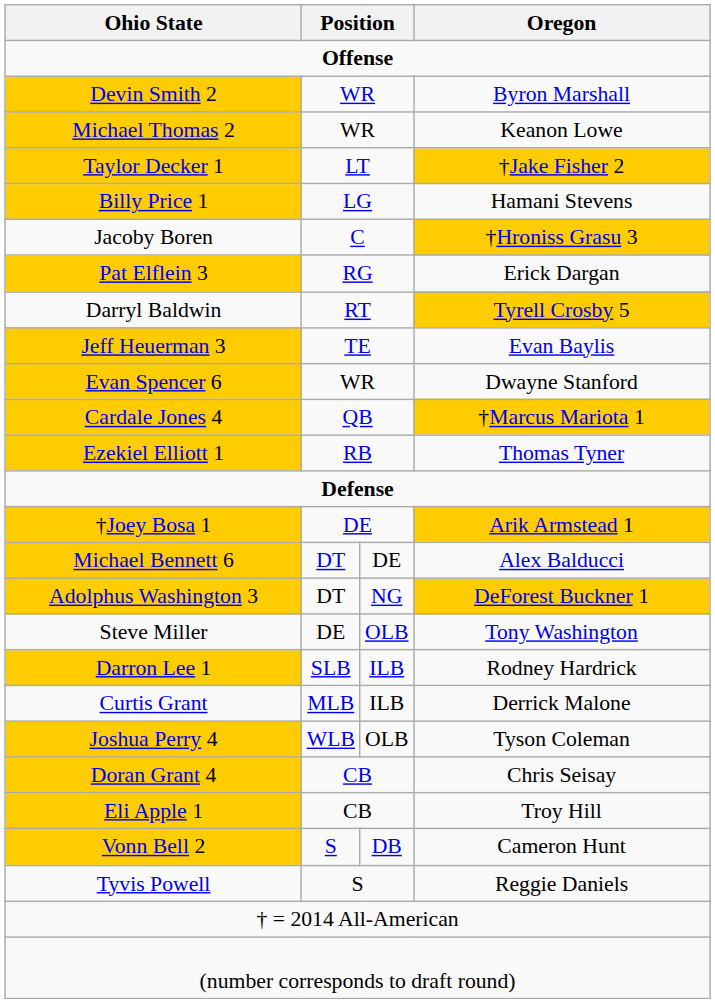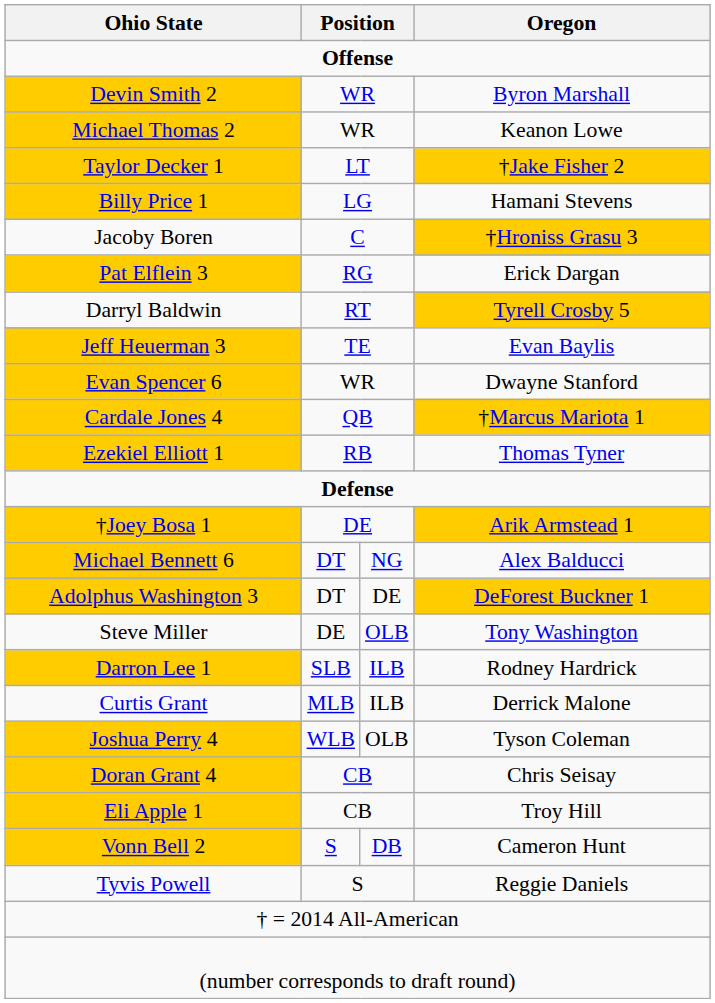(387, 560) DE -> (387, 560) NG
(387, 596) NG -> (387, 596) DE
